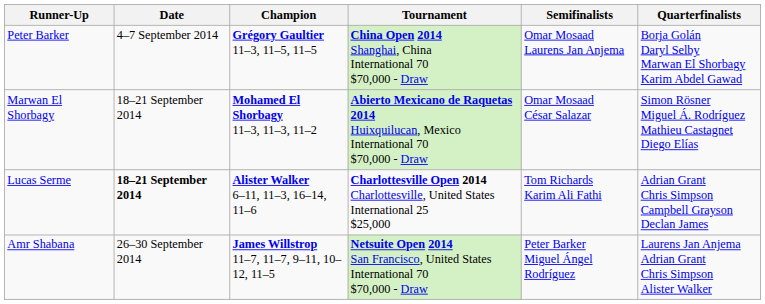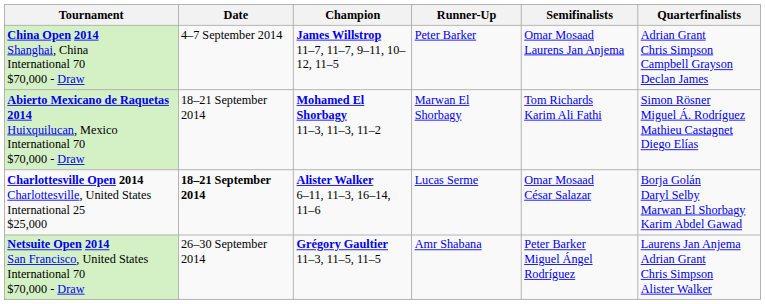columns swapped: (435, 14) <-> (59, 14)
(278, 42) Grégory Gaultier 11–3, 11–5, 11–5 -> (351, 50) James Willstrop 11–7, 11–7, 9–11, 10–12, 11–5
(693, 57) Borja Golán Daryl Selby Marwan El Shorbagy Karim Abdel Gawad -> (687, 57) Adrian Grant Chris Simpson Campbell Grayson Declan James
(559, 107) Omar Mosaad César Salazar -> (563, 107) Tom Richards Karim Ali Fathi
(563, 187) Tom Richards Karim Ali Fathi -> (559, 187) Omar Mosaad César Salazar
(687, 202) Adrian Grant Chris Simpson Campbell Grayson Declan James -> (693, 202) Borja Golán Daryl Selby Marwan El Shorbagy Karim Abdel Gawad
(287, 259) James Willstrop 11–7, 11–7, 9–11, 10–12, 11–5 -> (342, 252) Grégory Gaultier 11–3, 11–5, 11–5
